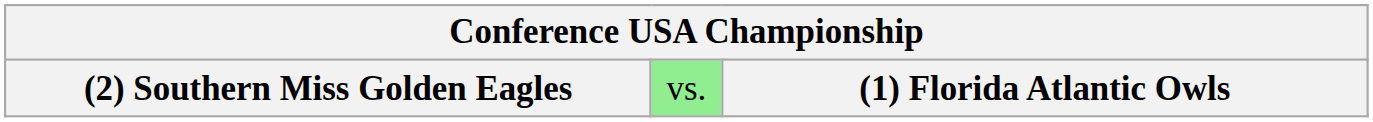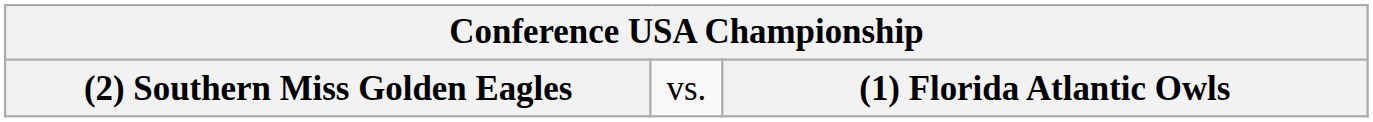(686, 87) lightgreen background -> (686, 87) no background
